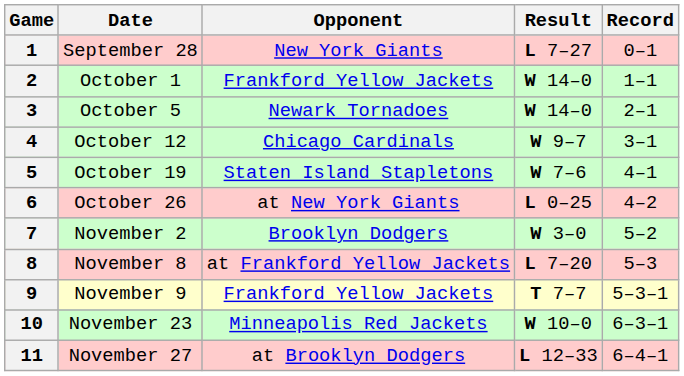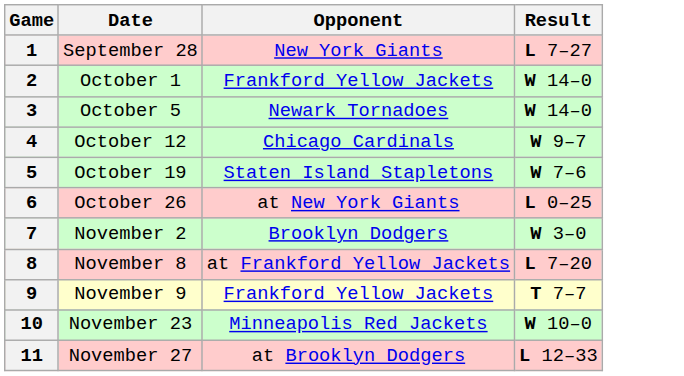- column: (640, 20)
